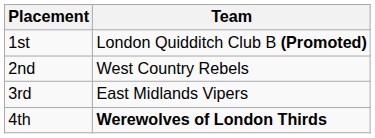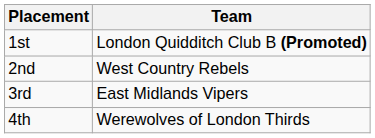(212, 119) bold -> (203, 119) normal
